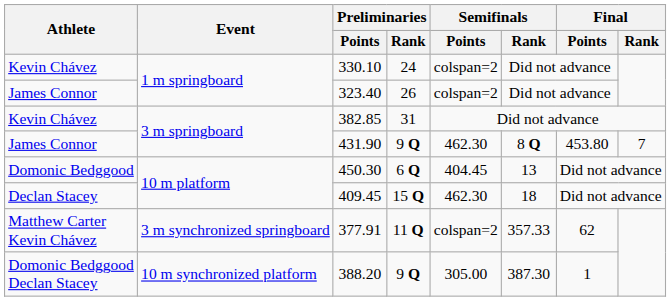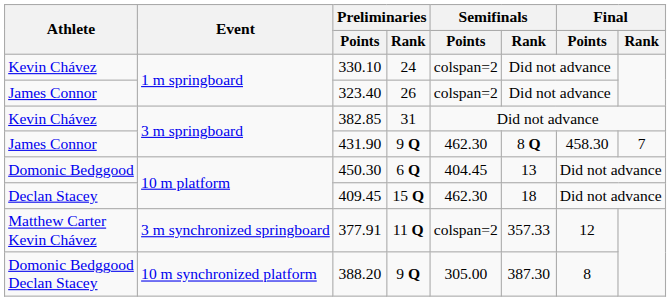(587, 144) 453.80 -> (587, 144) 458.30
(587, 230) 62 -> (587, 230) 12
(587, 274) 1 -> (587, 274) 8
